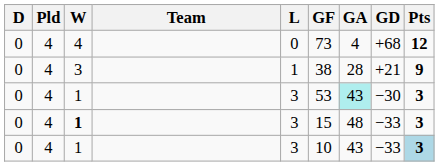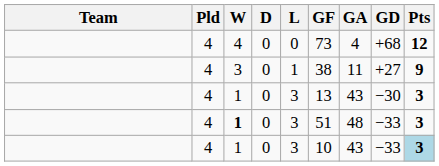columns swapped: (186, 17) <-> (19, 17)
(355, 69) 28 -> (355, 69) 11
(388, 69) +21 -> (388, 69) +27
(324, 95) 53 -> (324, 95) 13
(355, 95) paleturquoise background -> (355, 95) no background
(324, 122) 15 -> (324, 122) 51
